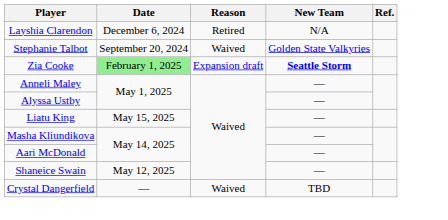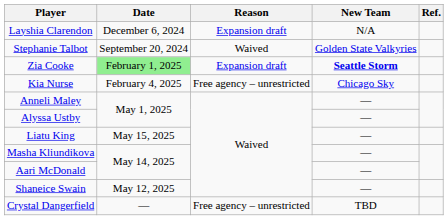(228, 30) Retired -> (251, 30) Expansion draft
+ row: (51, 83)
(228, 188) Waived -> (251, 205) Free agency – unrestricted
